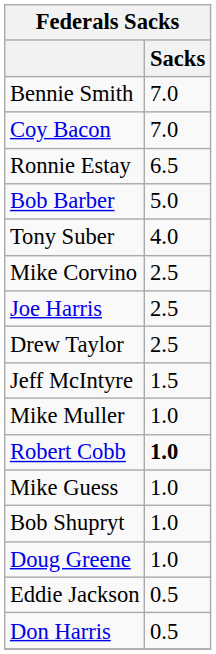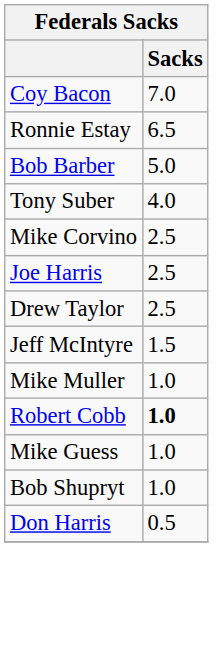- row: (72, 93)
- row: (70, 559)
- row: (75, 594)
